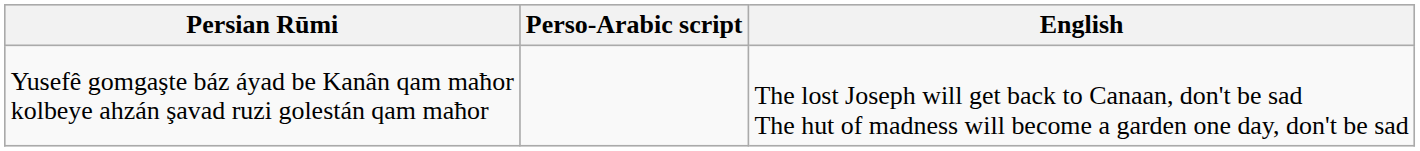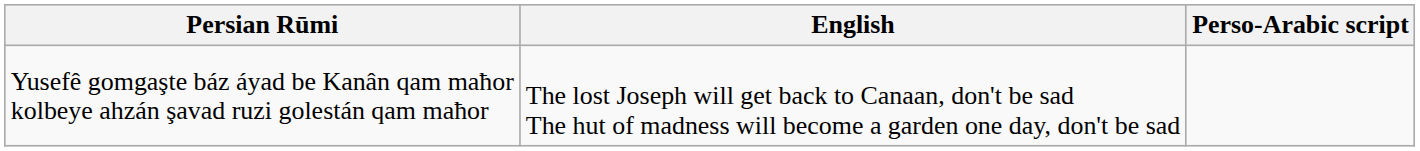columns swapped: (634, 25) <-> (1082, 25)
